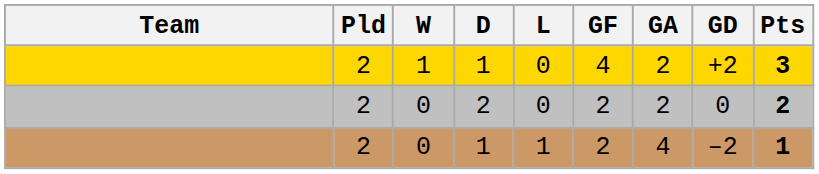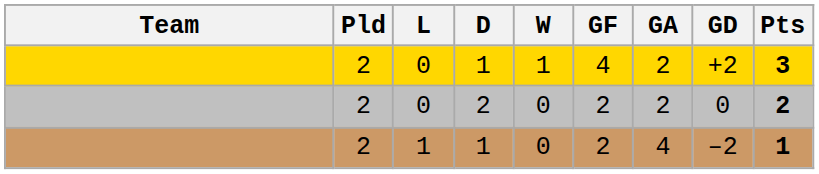columns swapped: (423, 25) <-> (543, 25)
